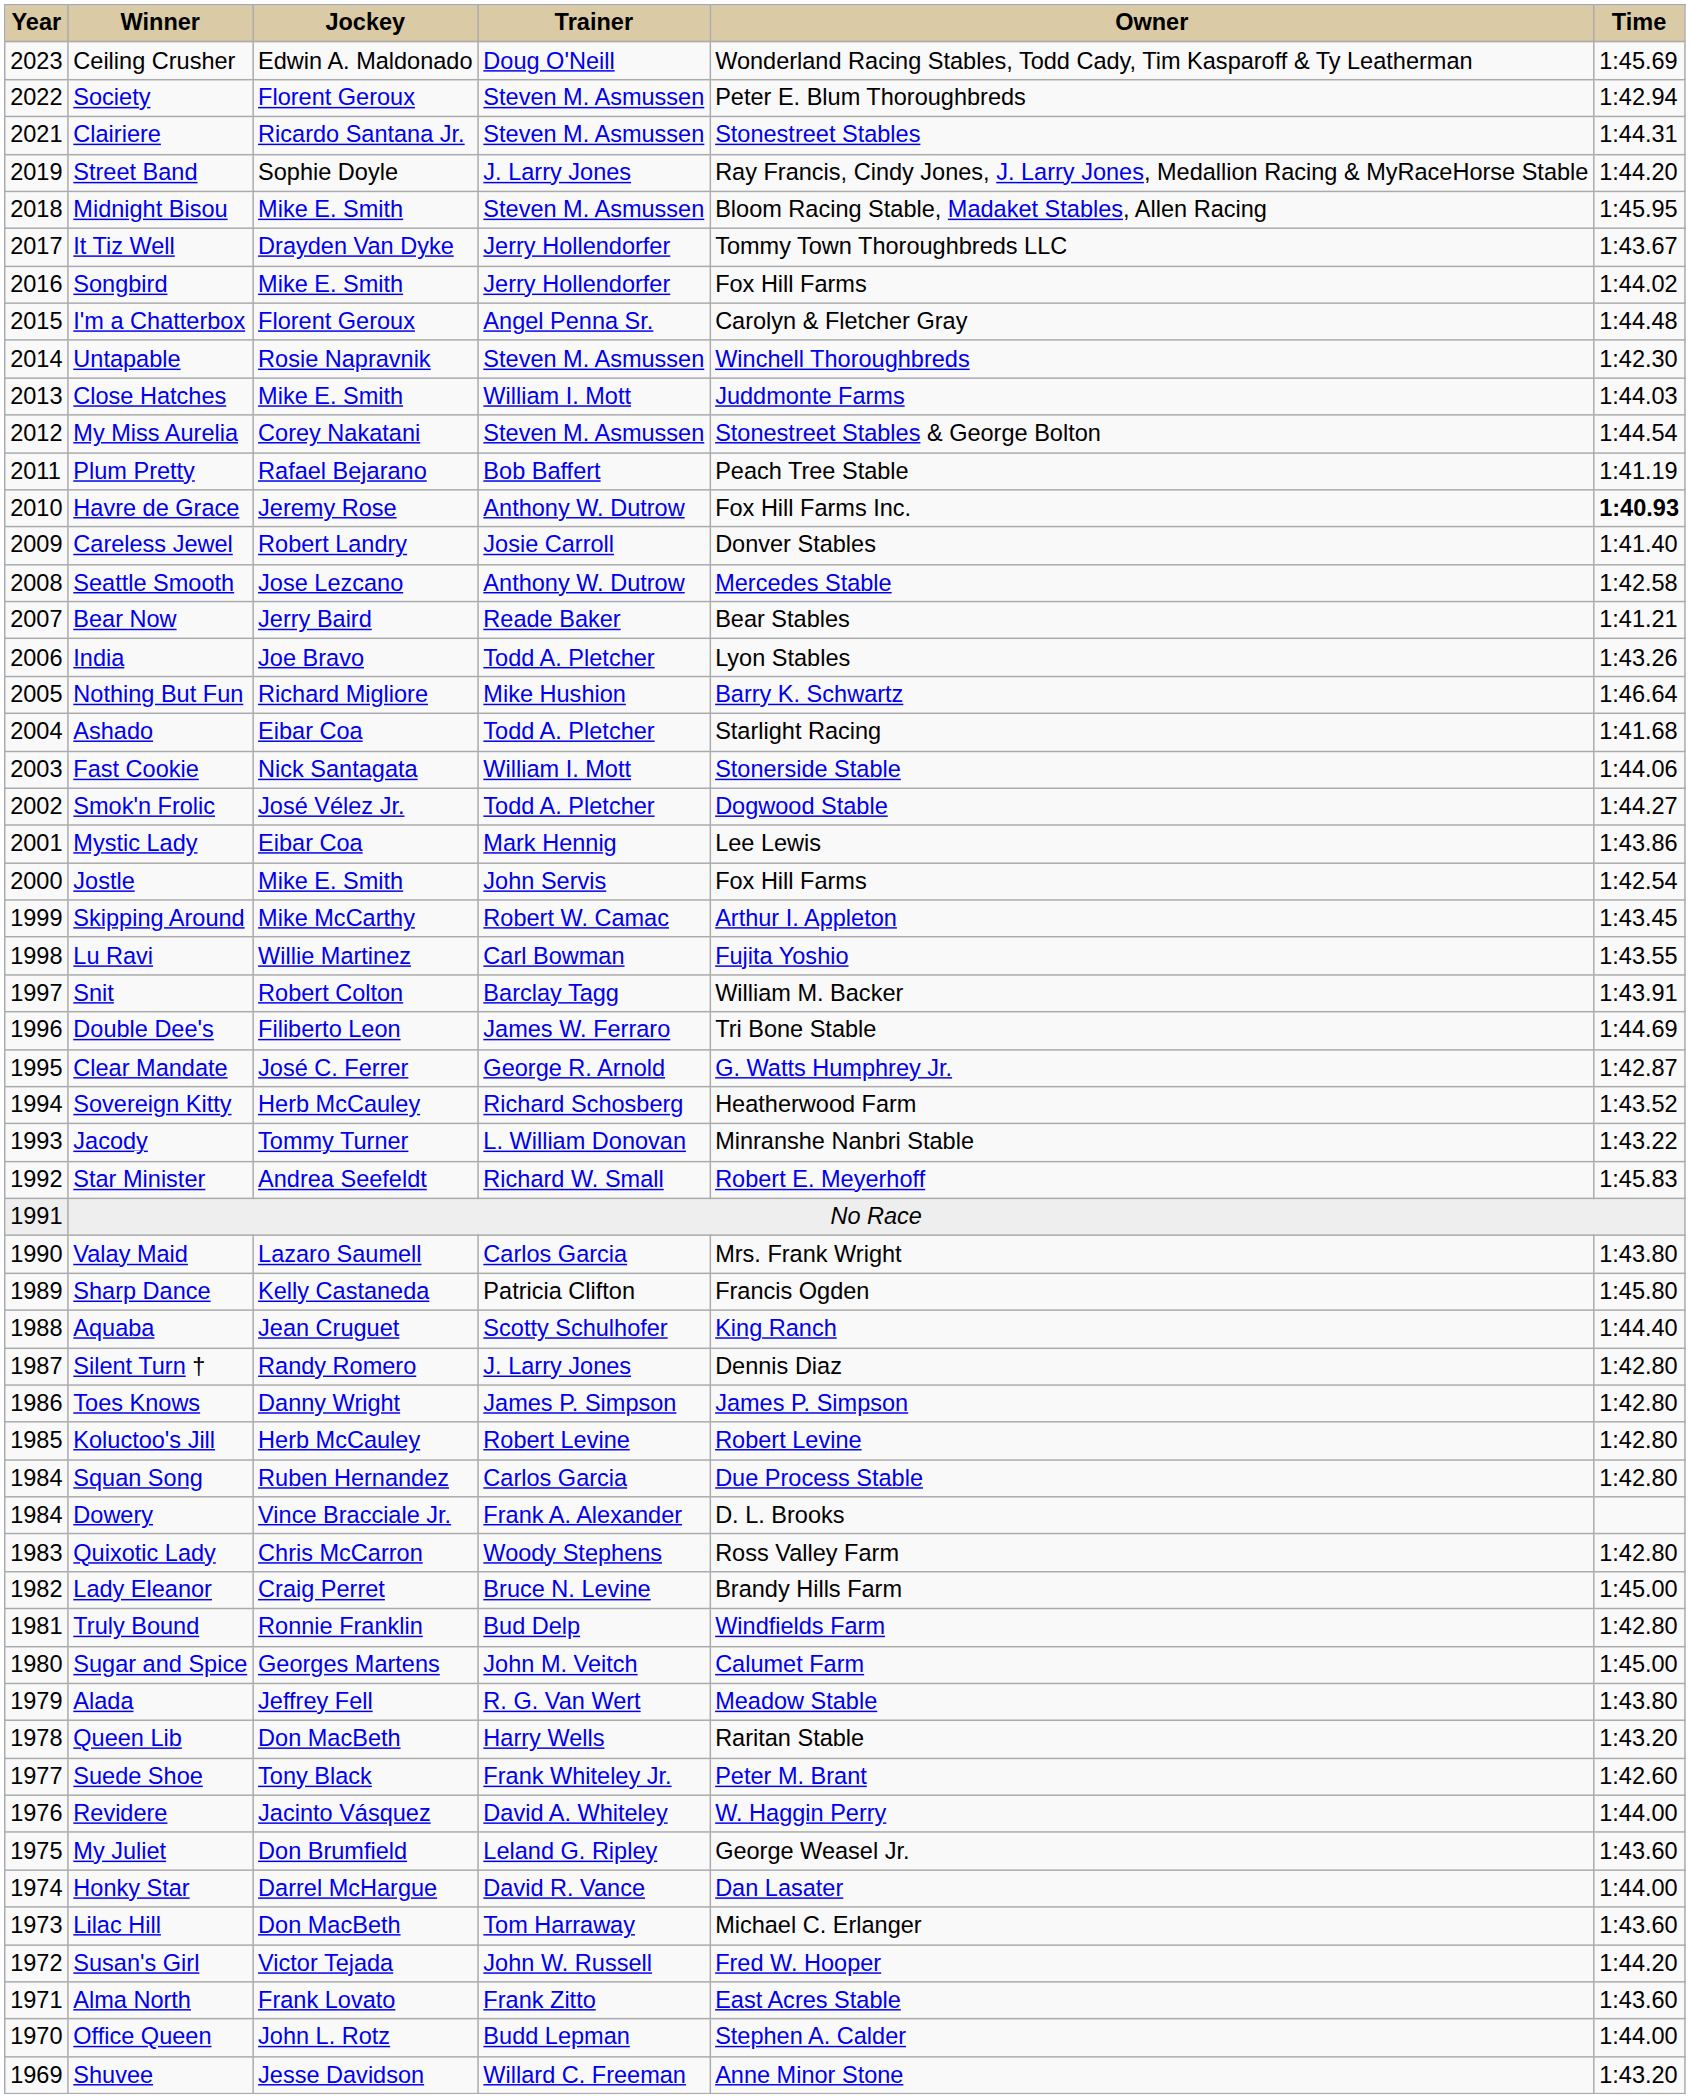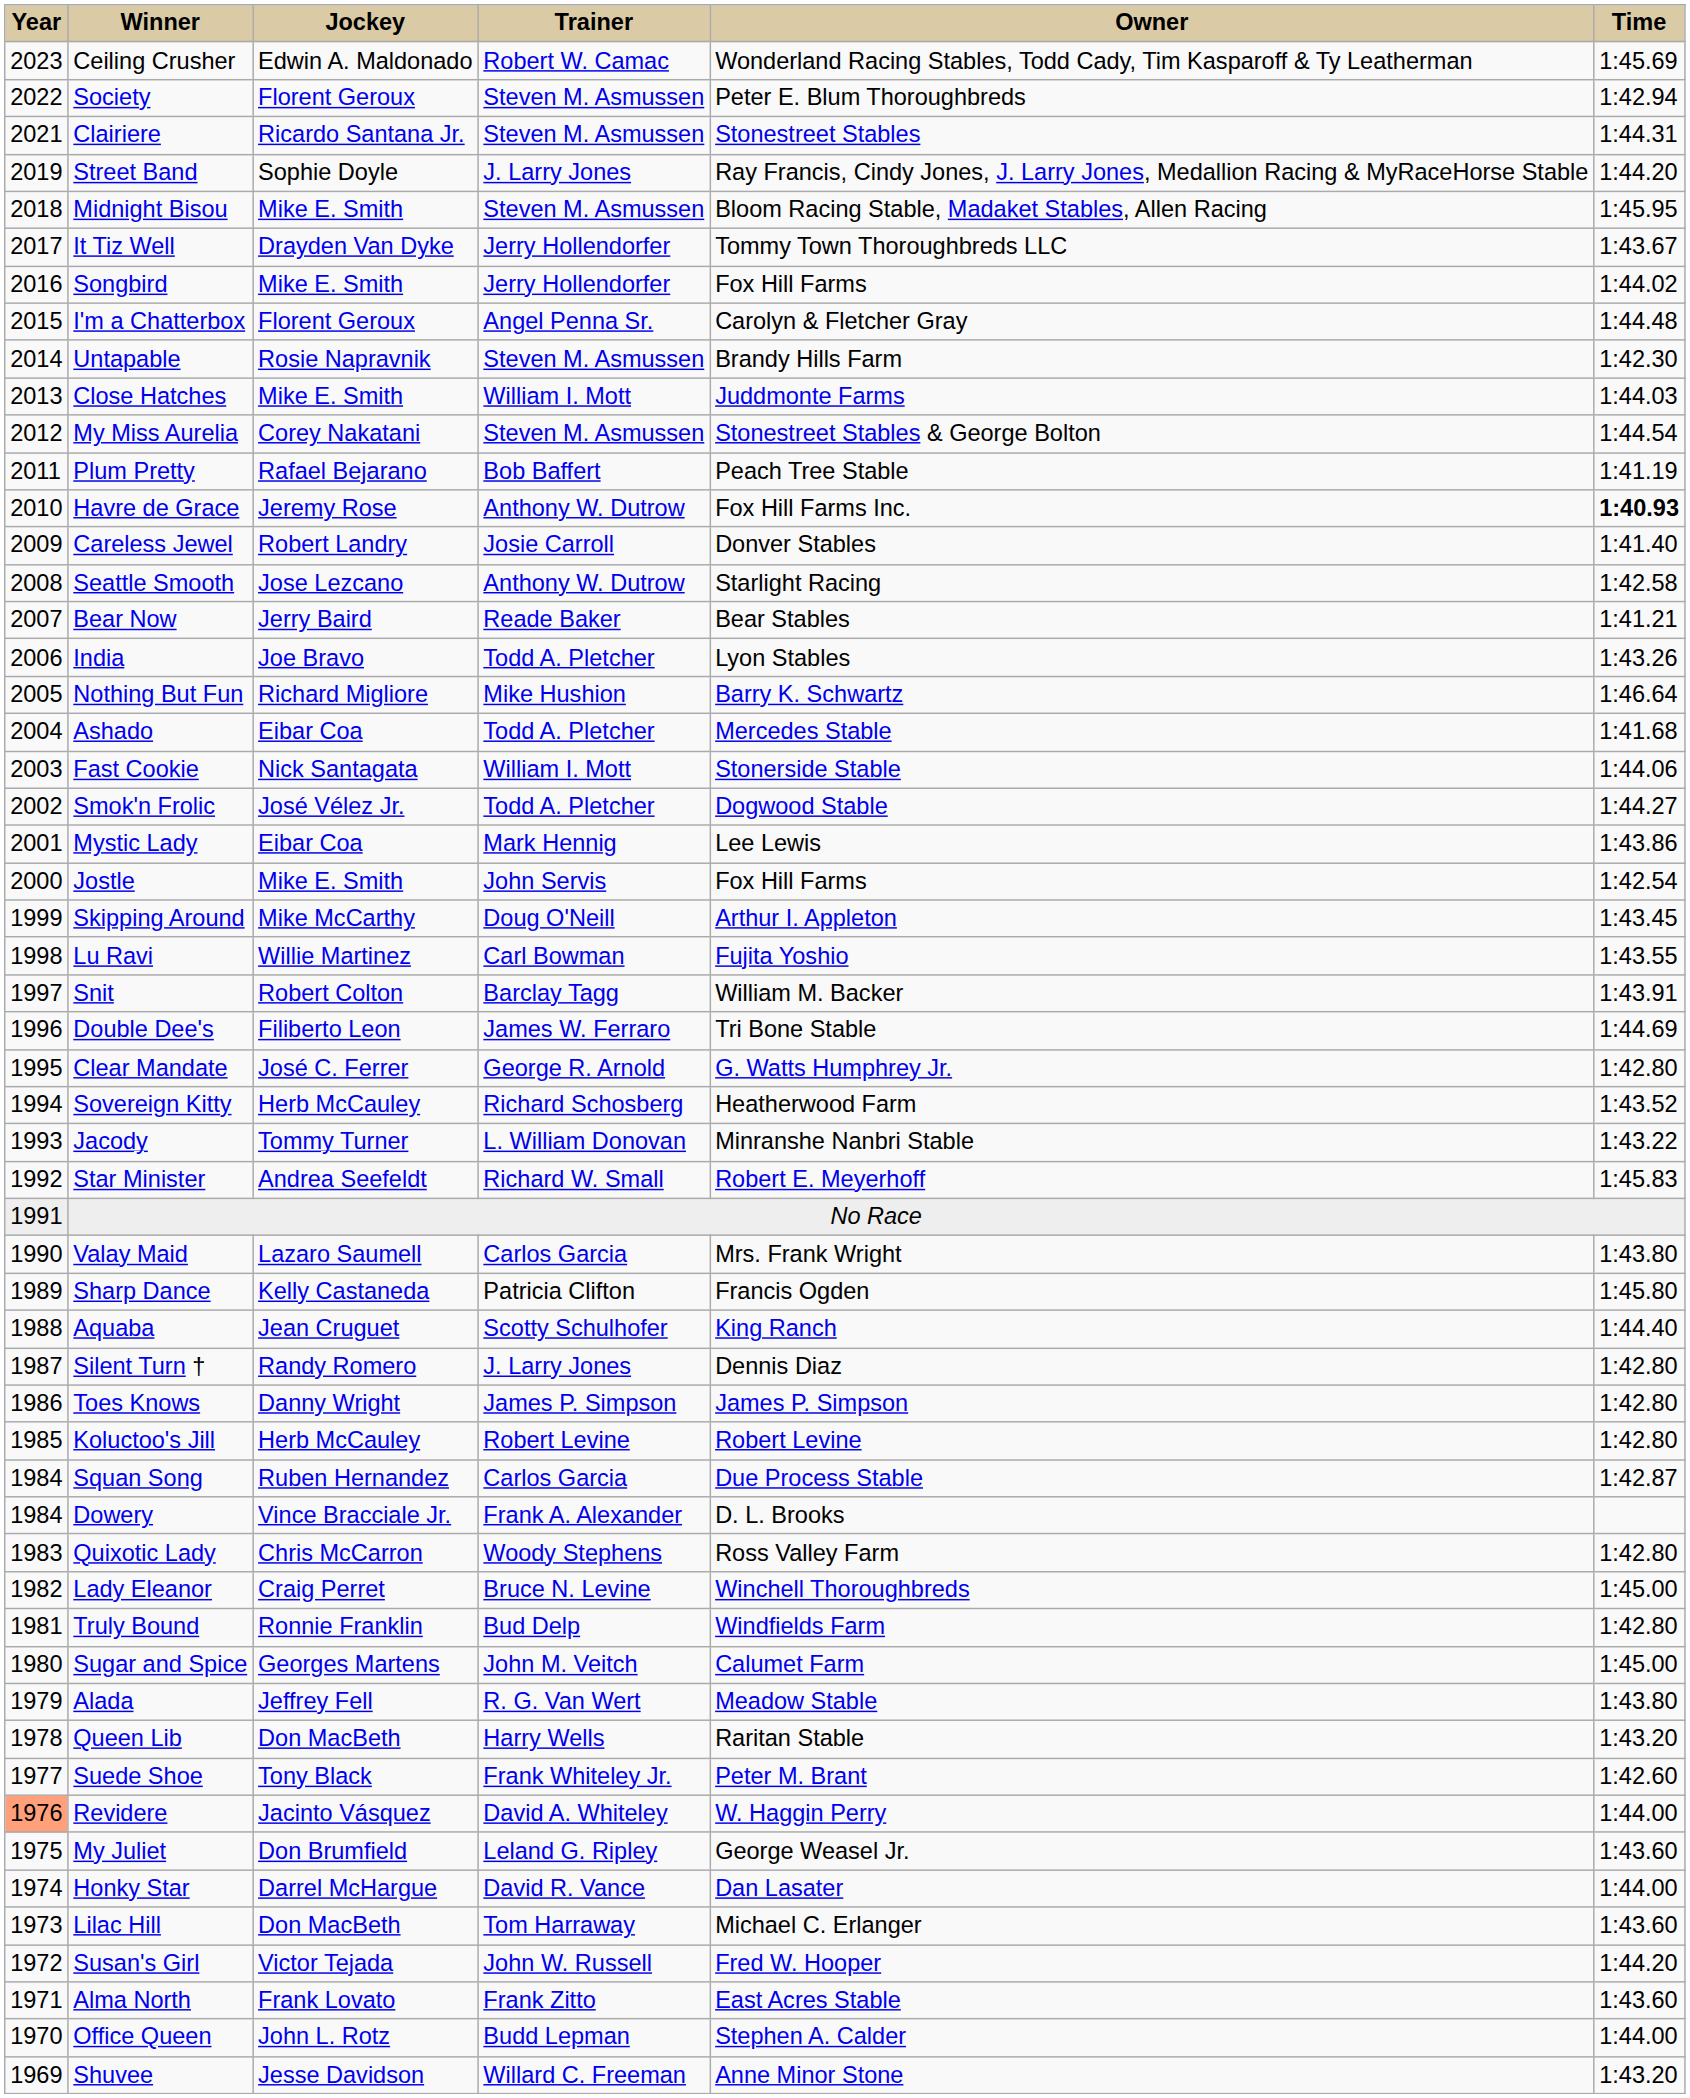(549, 60) Doug O'Neill -> (576, 60) Robert W. Camac
(842, 358) Winchell Thoroughbreds -> (809, 358) Brandy Hills Farm
(803, 582) Mercedes Stable -> (798, 582) Starlight Racing
(798, 731) Starlight Racing -> (803, 731) Mercedes Stable
(576, 918) Robert W. Camac -> (549, 918) Doug O'Neill
(1638, 1067) 1:42.87 -> (1638, 1067) 1:42.80
(1638, 1477) 1:42.80 -> (1638, 1477) 1:42.87
(809, 1589) Brandy Hills Farm -> (842, 1589) Winchell Thoroughbreds
(36, 1813) no background -> (36, 1813) lightsalmon background
